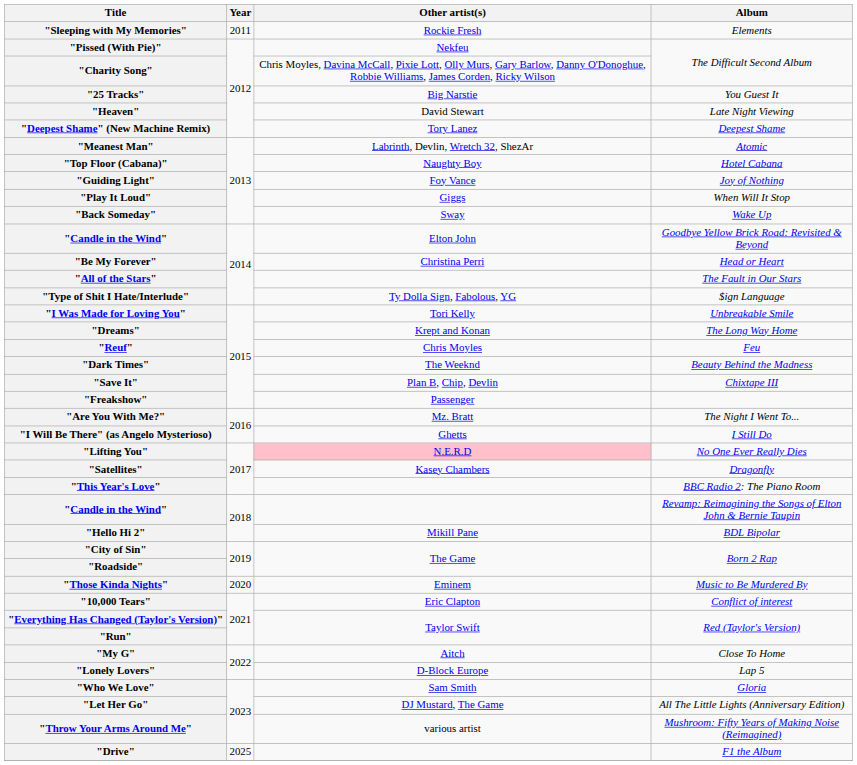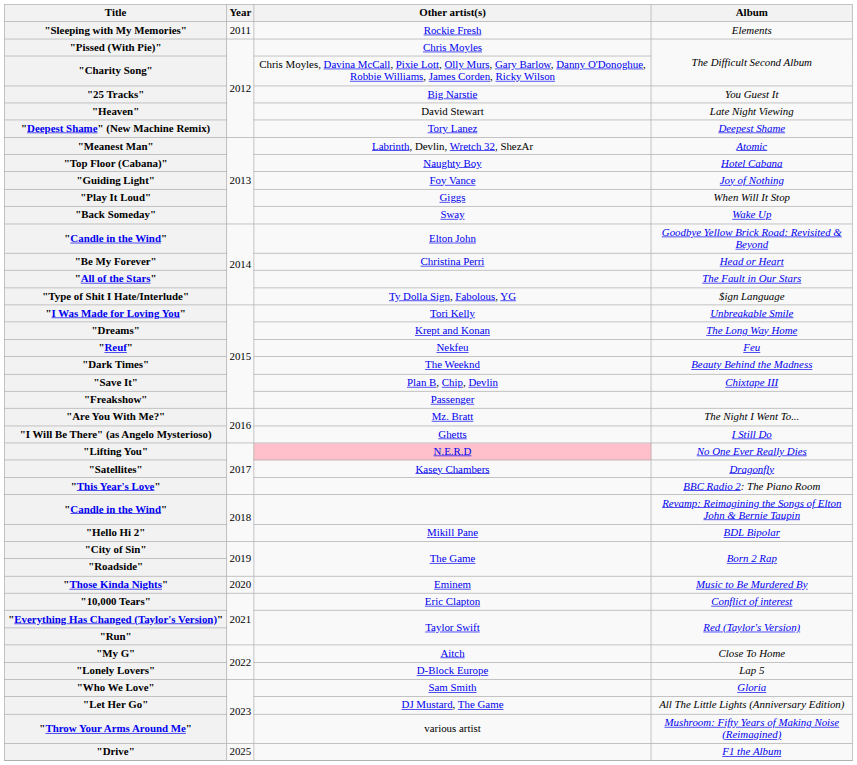(453, 47) Nekfeu -> (452, 47) Chris Moyles
(452, 348) Chris Moyles -> (453, 348) Nekfeu
